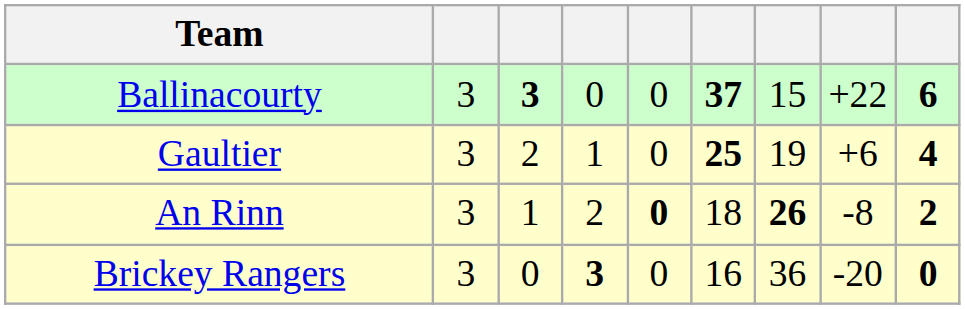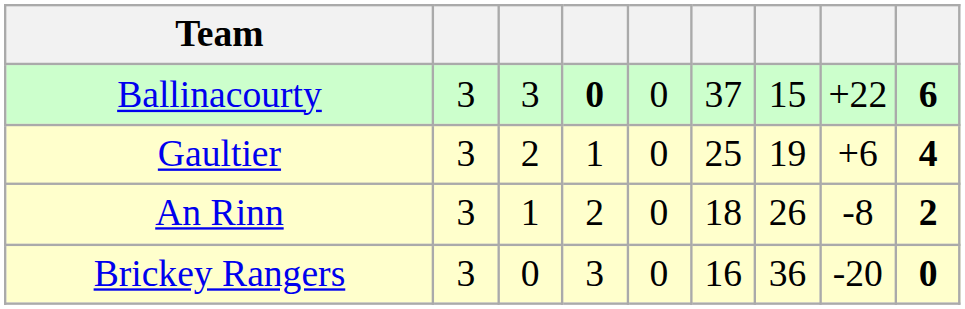(530, 93) bold -> (530, 93) normal
(595, 93) normal -> (595, 93) bold
(723, 93) bold -> (723, 93) normal
(723, 153) bold -> (723, 153) normal
(659, 213) bold -> (659, 213) normal
(788, 213) bold -> (788, 213) normal
(595, 272) bold -> (595, 272) normal
